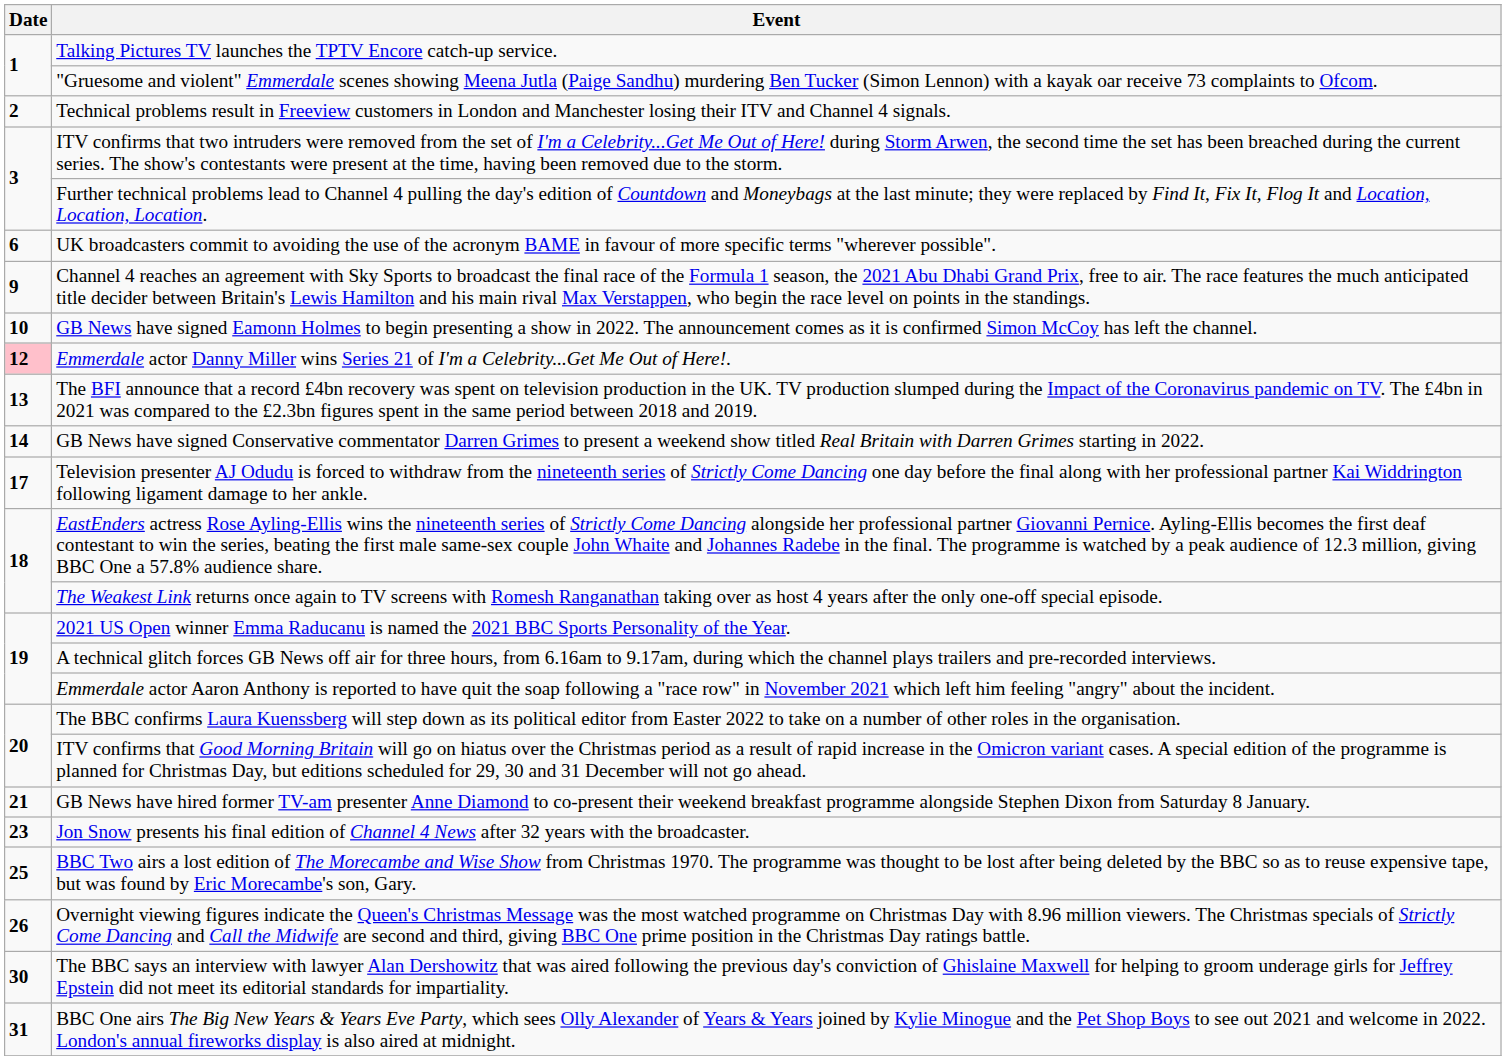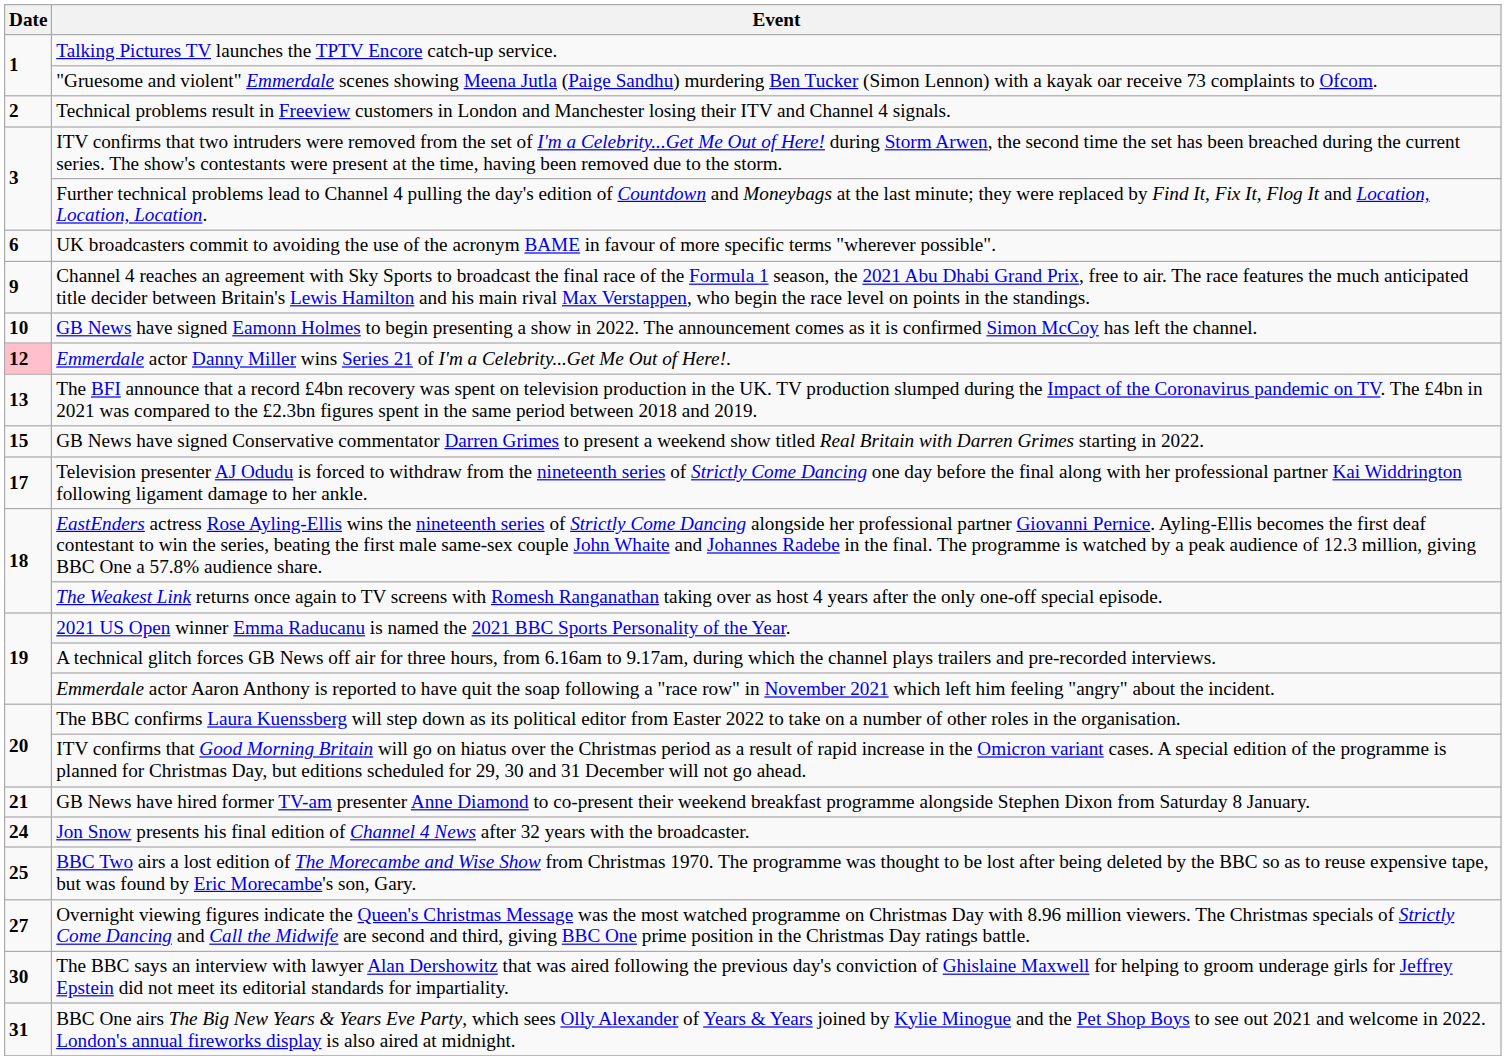(19, 441) 14 -> (19, 441) 15
(19, 831) 23 -> (19, 831) 24
(19, 925) 26 -> (19, 925) 27
